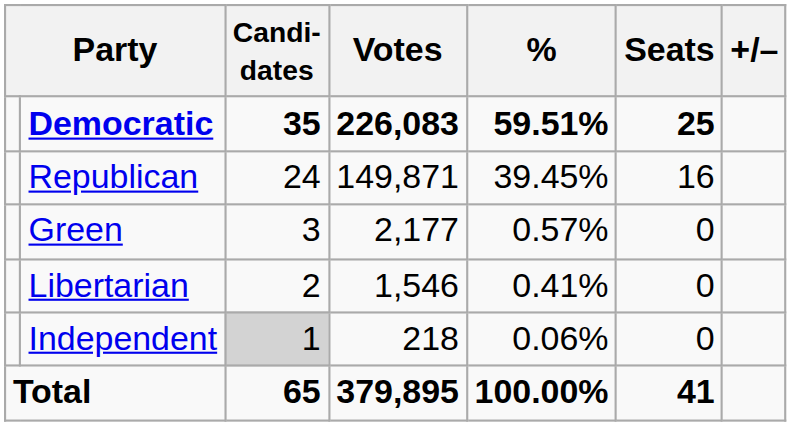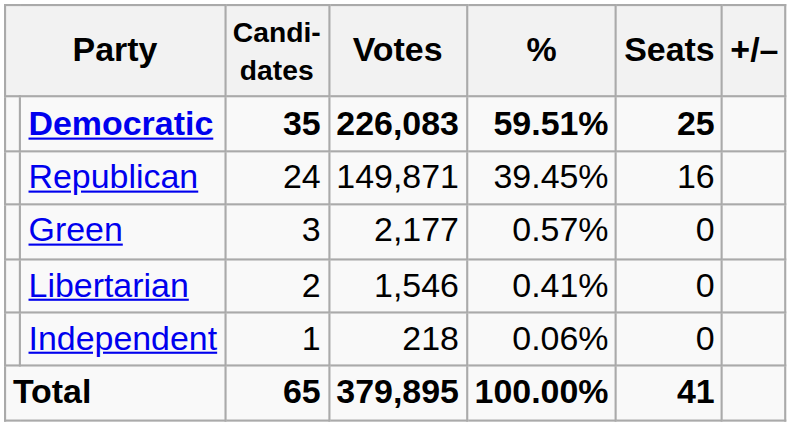(311, 338) lightgrey background -> (311, 338) no background
